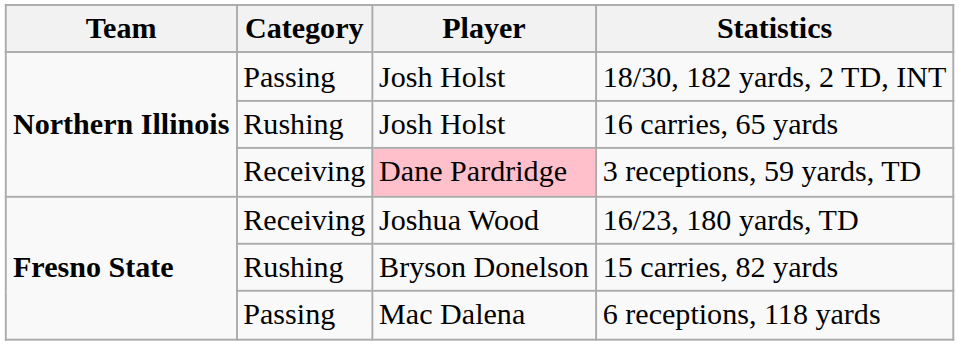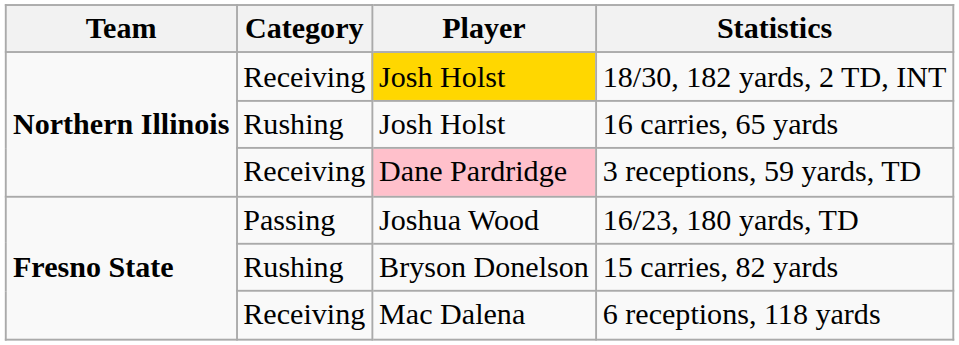(289, 76) Passing -> (304, 76) Receiving
(442, 76) no background -> (442, 76) gold background
(304, 219) Receiving -> (289, 219) Passing
(289, 314) Passing -> (304, 314) Receiving
